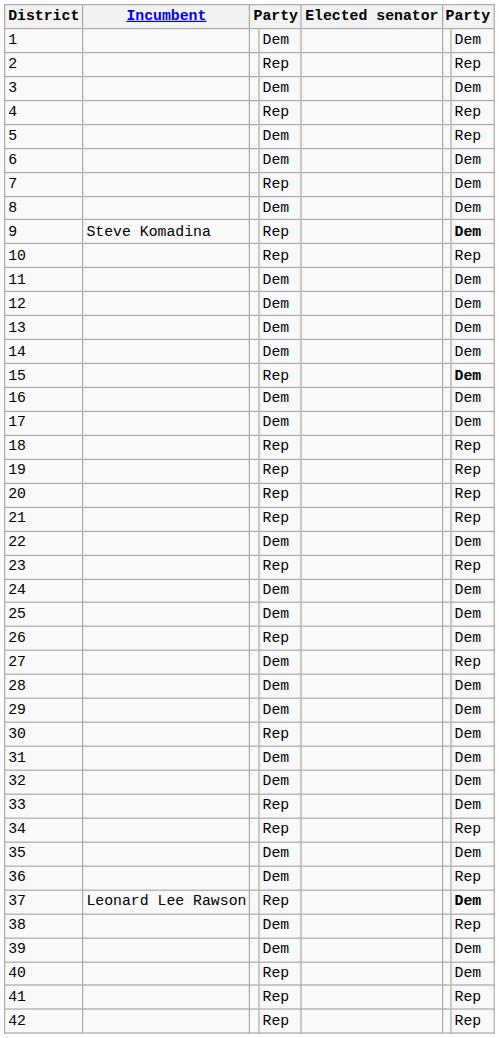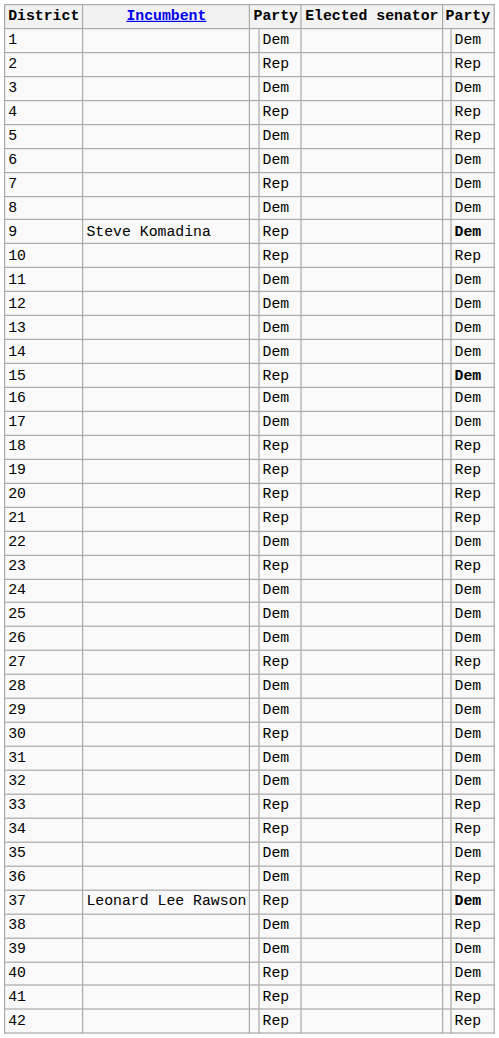(276, 639) Rep -> (276, 639) Dem
(276, 663) Dem -> (276, 663) Rep
(468, 806) Dem -> (468, 806) Rep
